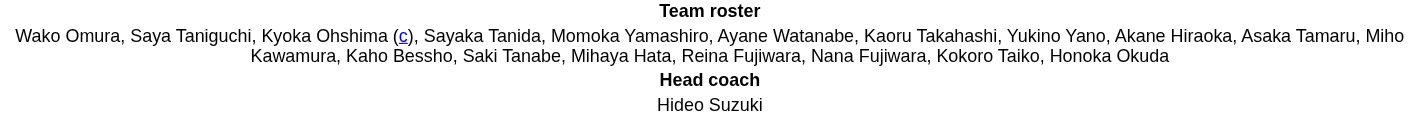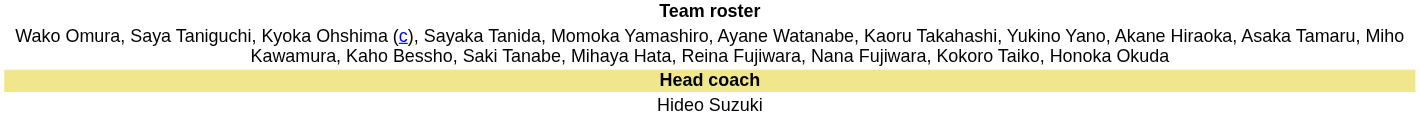(710, 80) no background -> (710, 80) khaki background
